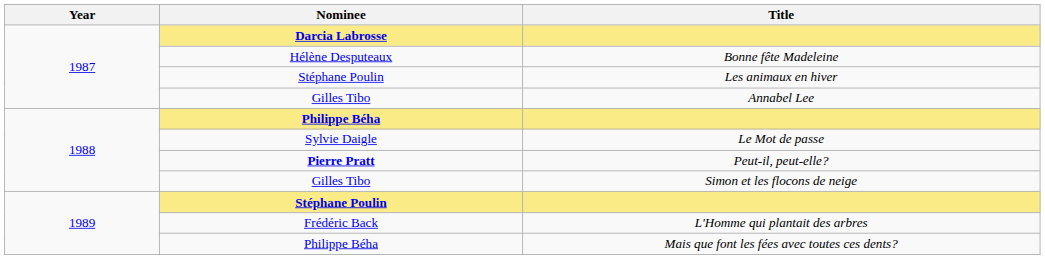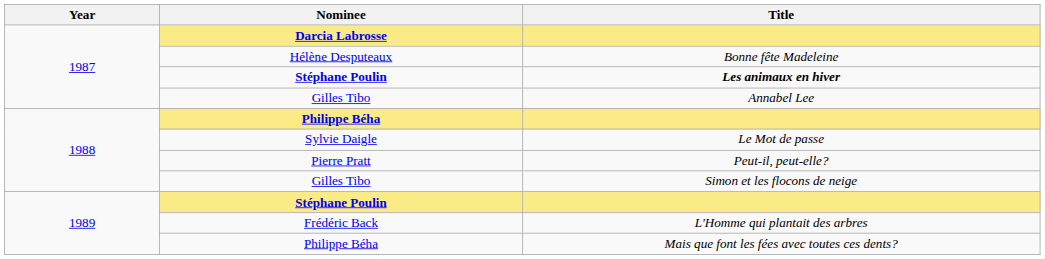(341, 77) normal -> (341, 77) bold
(781, 77) normal -> (781, 77) bold
(341, 160) bold -> (341, 160) normal
